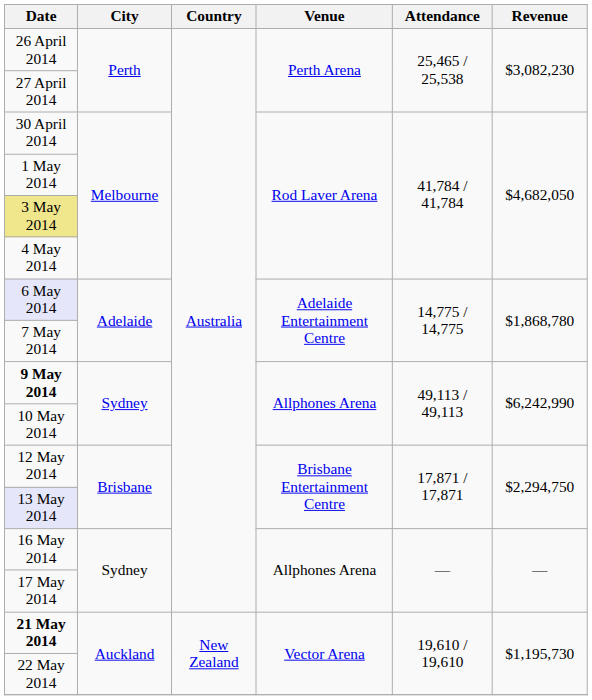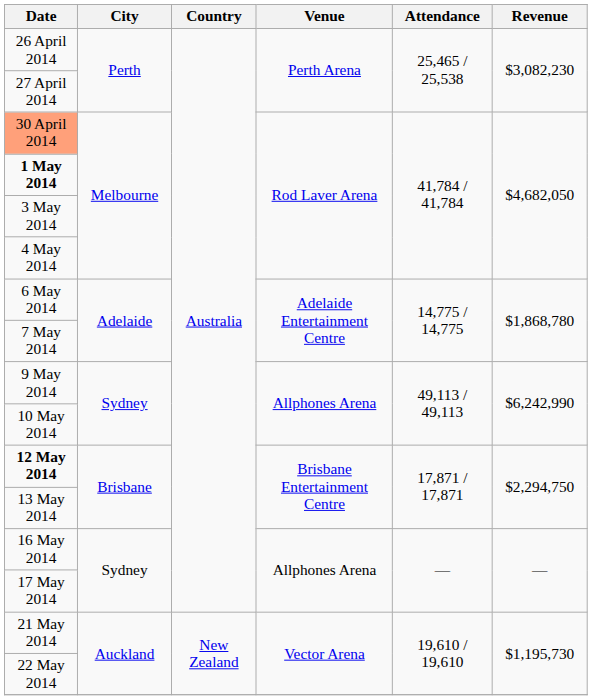(41, 132) no background -> (41, 132) lightsalmon background
(41, 174) normal -> (41, 174) bold
(41, 216) khaki background -> (41, 216) no background
(41, 299) lavender background -> (41, 299) no background
(41, 382) bold -> (41, 382) normal
(41, 466) normal -> (41, 466) bold
(41, 507) lavender background -> (41, 507) no background
(41, 632) bold -> (41, 632) normal
